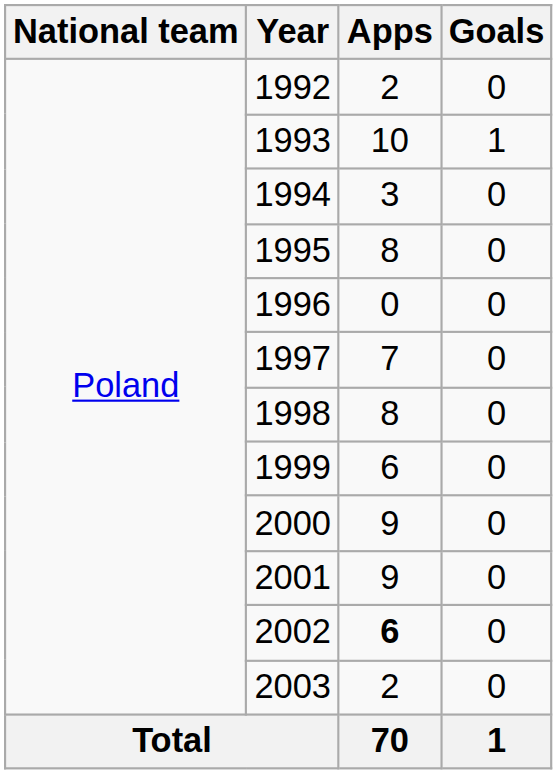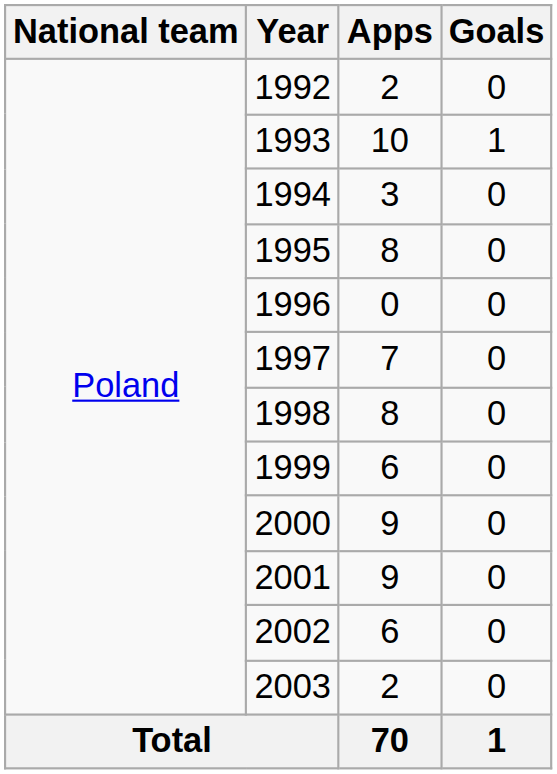(390, 631) bold -> (390, 631) normal
